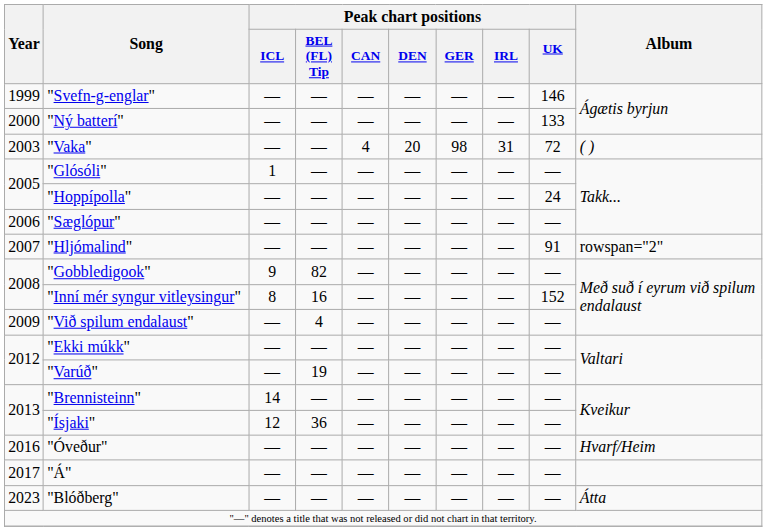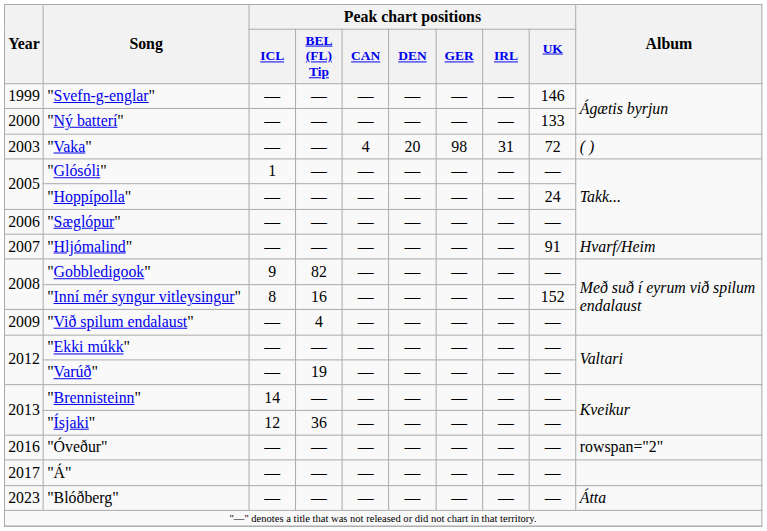(621, 246) rowspan="2" -> (618, 246) Hvarf/Heim
(618, 447) Hvarf/Heim -> (621, 447) rowspan="2"
